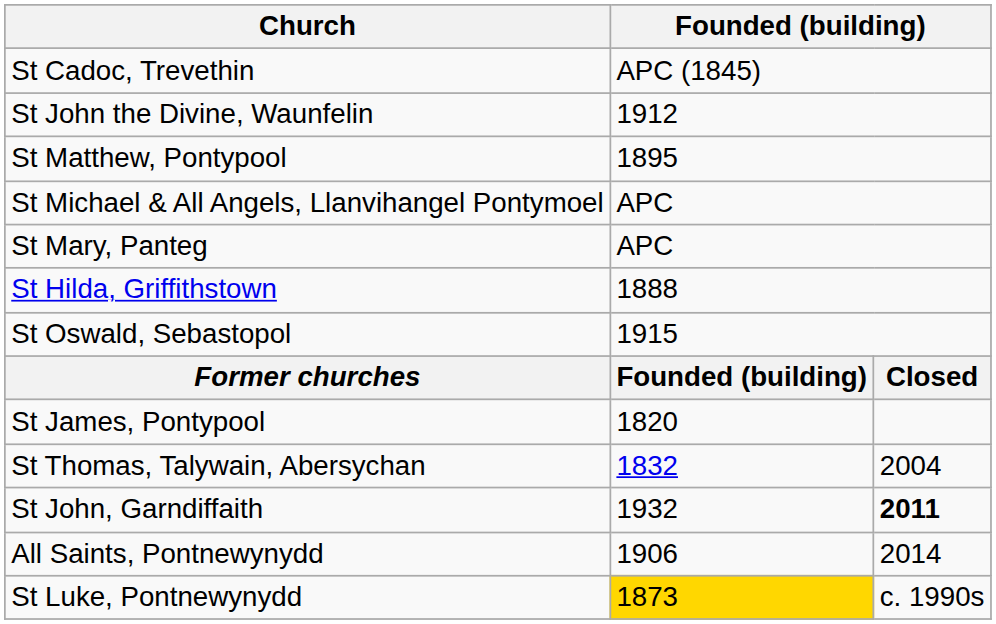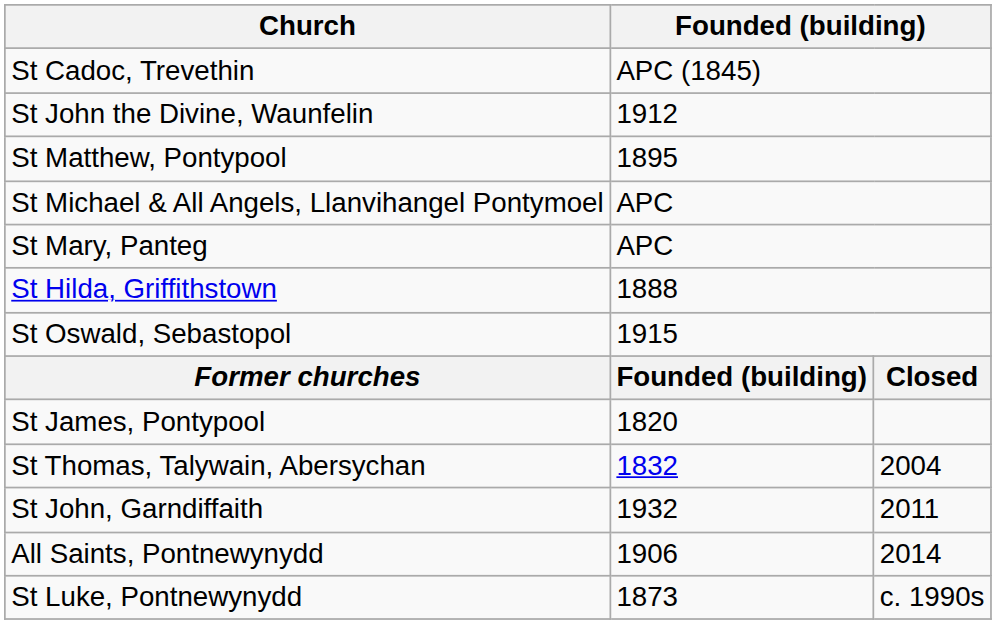(910, 509) bold -> (909, 509) normal
(647, 597) gold background -> (647, 597) no background
